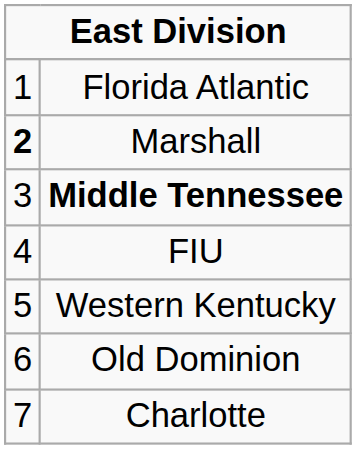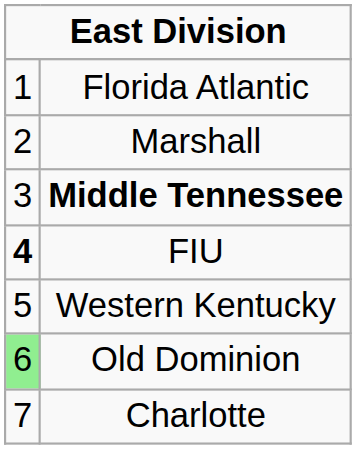(23, 141) bold -> (23, 141) normal
(23, 251) normal -> (23, 251) bold
(23, 360) no background -> (23, 360) lightgreen background
